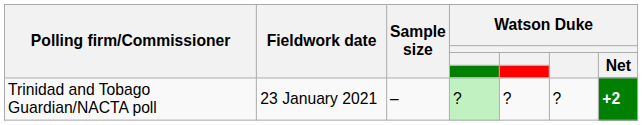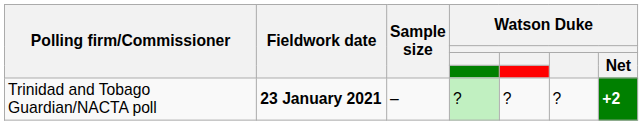(319, 99) normal -> (321, 99) bold
